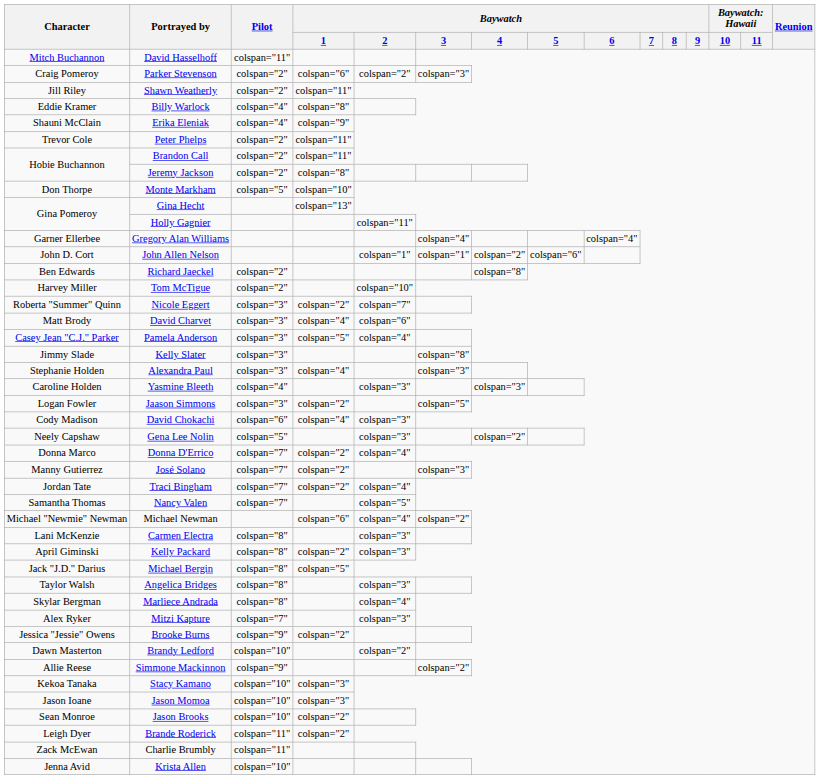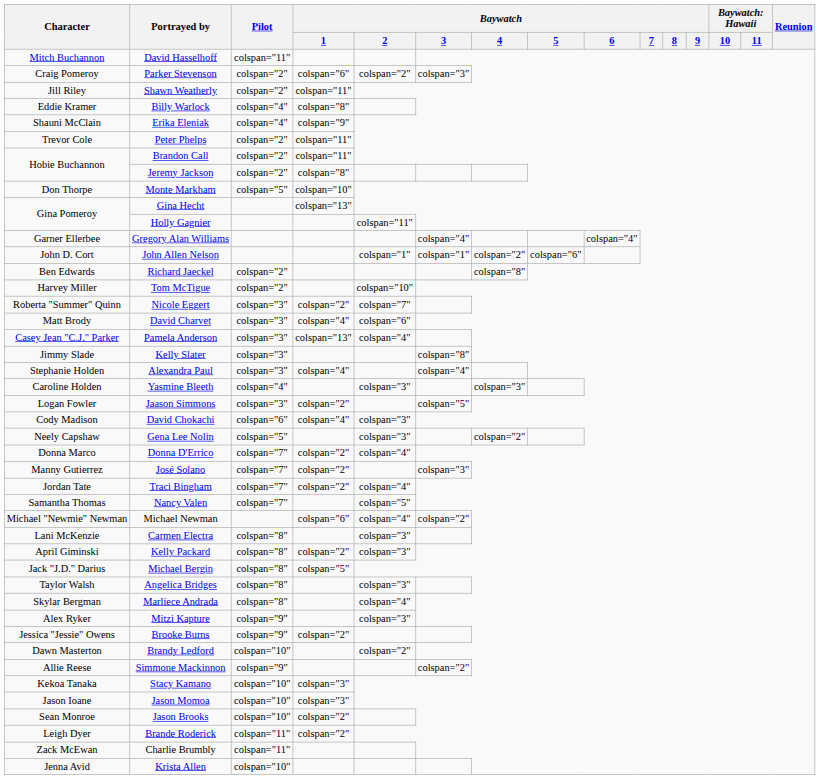(323, 337) colspan="5" -> (323, 337) colspan="13"
(444, 370) colspan="3" -> (444, 370) colspan="4"
(262, 618) colspan="7" -> (262, 618) colspan="9"
